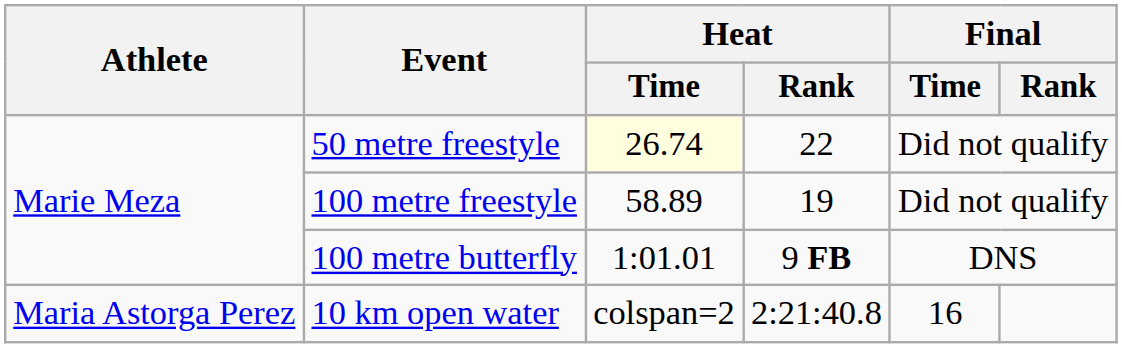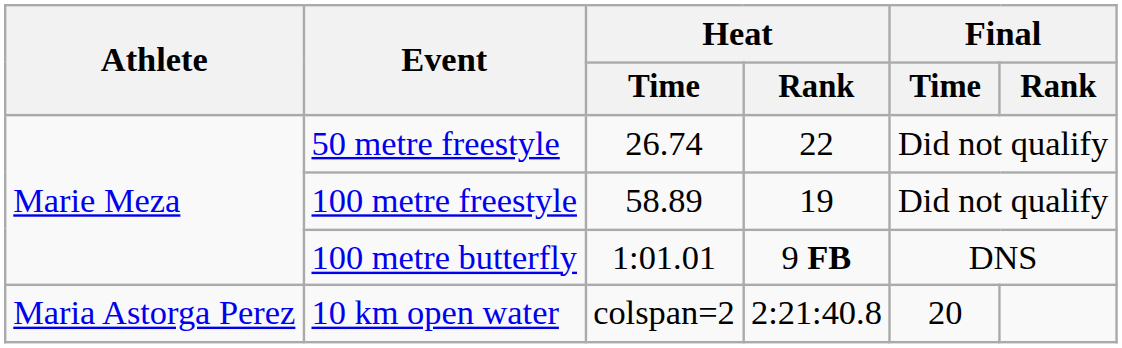(664, 143) lightyellow background -> (664, 143) no background
(945, 314) 16 -> (945, 314) 20
